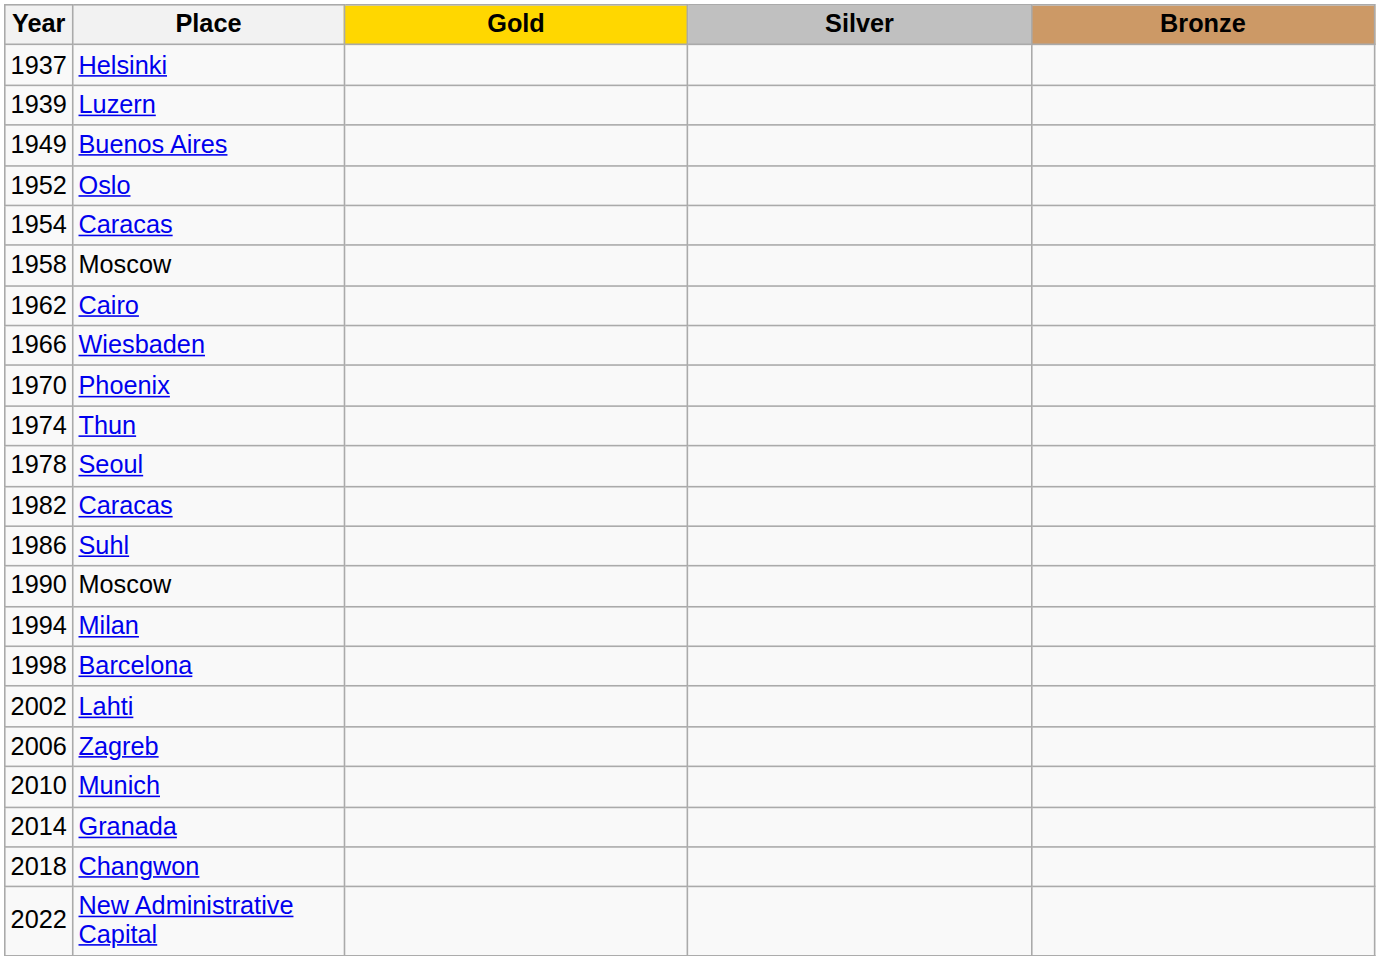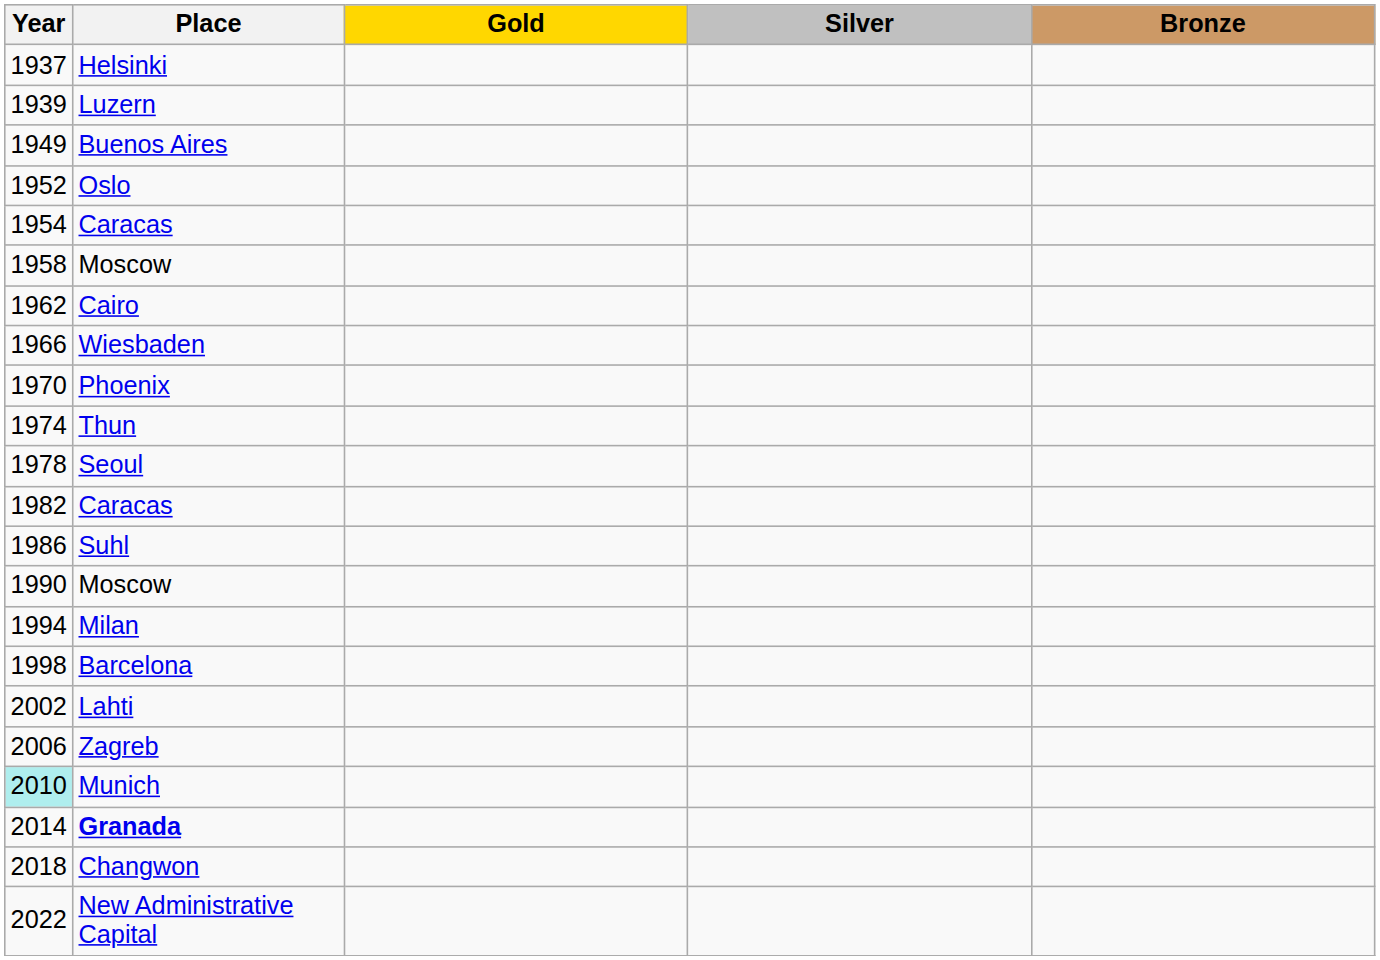(39, 786) no background -> (39, 786) paleturquoise background
(128, 826) normal -> (130, 826) bold
